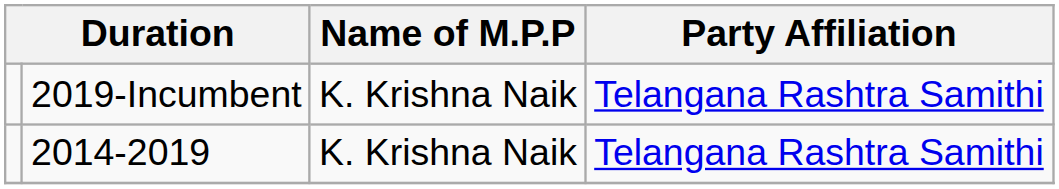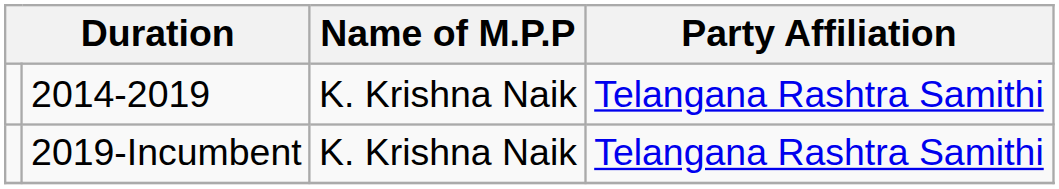rows swapped: (121, 152) <-> (166, 93)
